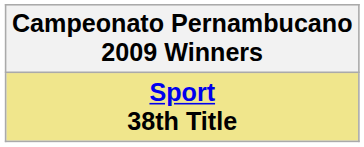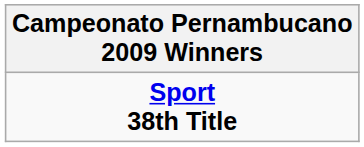(182, 106) khaki background -> (182, 106) no background
